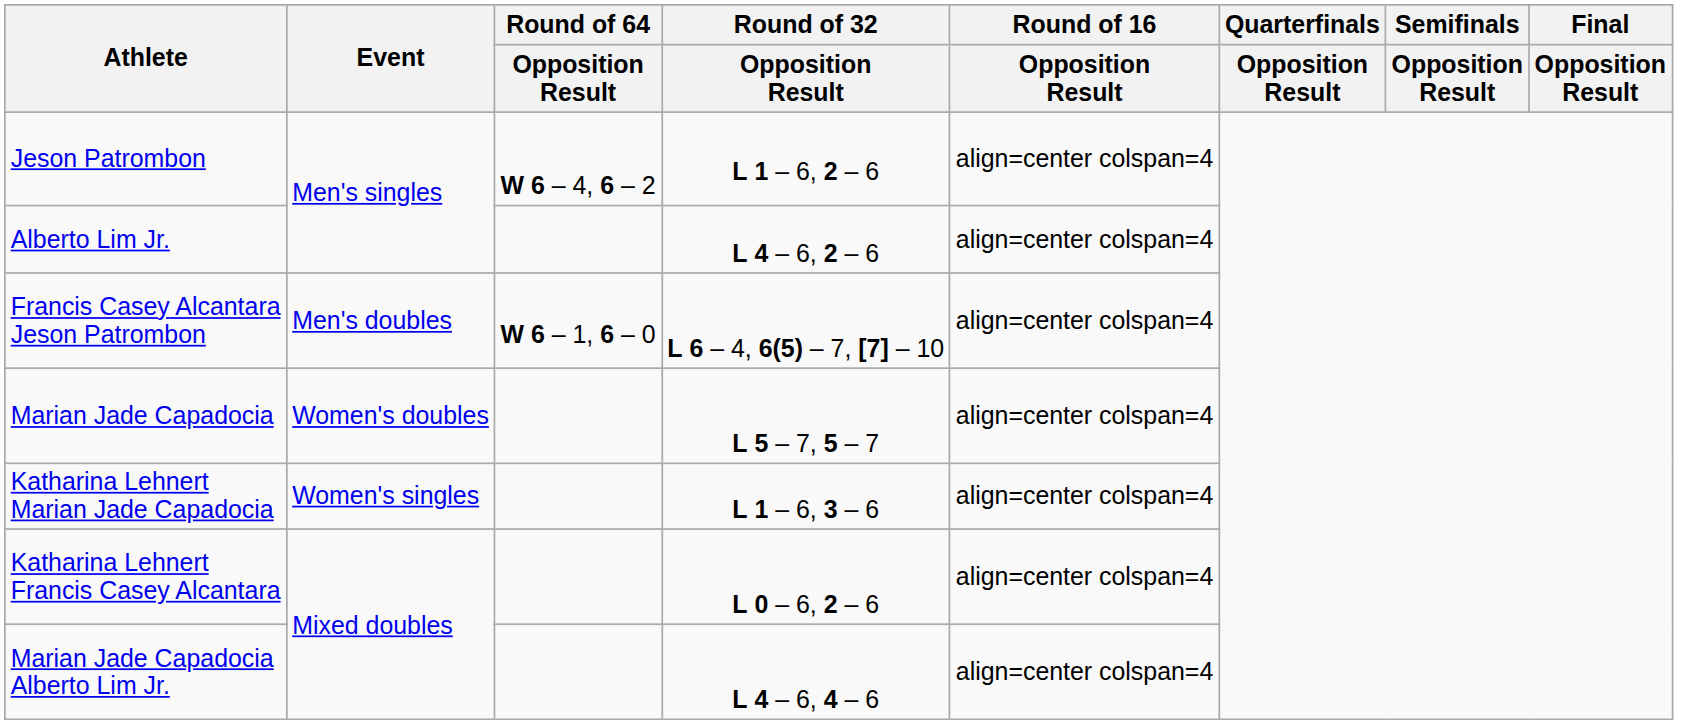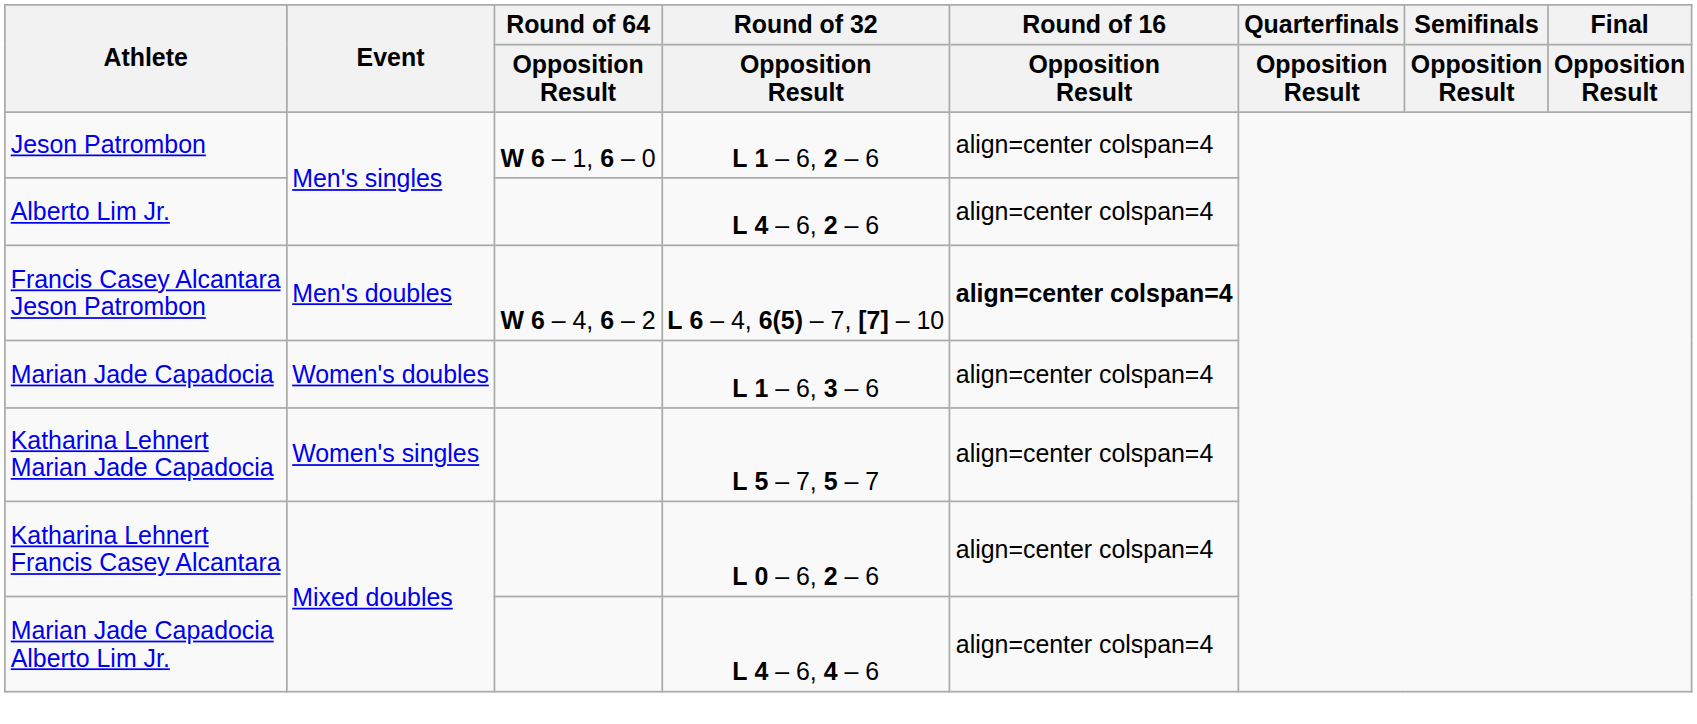(578, 187) W 6 – 4, 6 – 2 -> (578, 159) W 6 – 1, 6 – 0
(578, 335) W 6 – 1, 6 – 0 -> (578, 321) W 6 – 4, 6 – 2
(1085, 321) normal -> (1094, 293) bold
(806, 443) L 5 – 7, 5 – 7 -> (806, 388) L 1 – 6, 3 – 6
(806, 510) L 1 – 6, 3 – 6 -> (806, 483) L 5 – 7, 5 – 7
